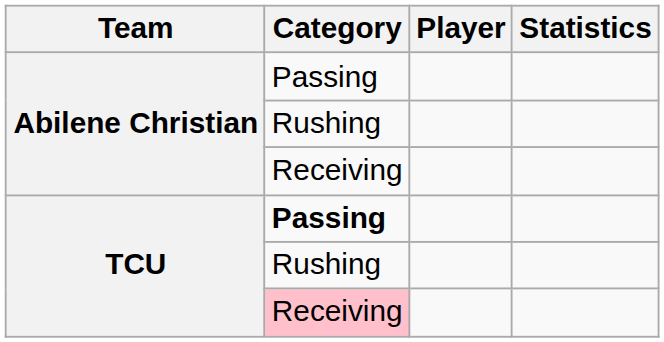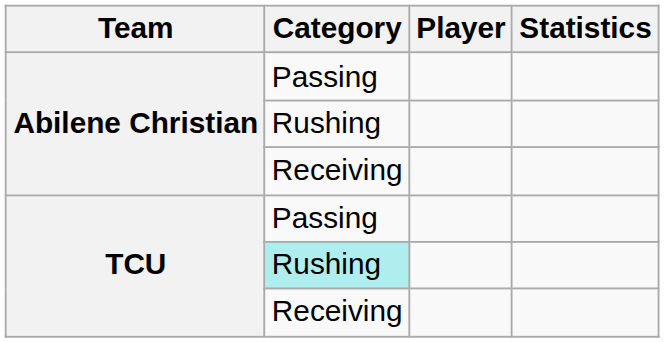(329, 217) bold -> (325, 217) normal
(326, 264) no background -> (326, 264) paleturquoise background
(337, 312) pink background -> (337, 312) no background
